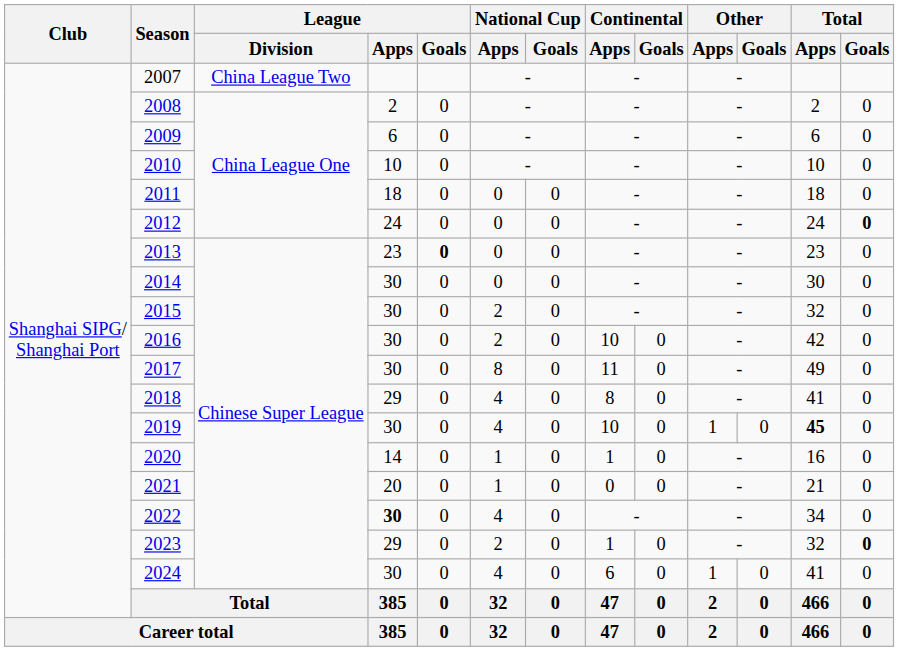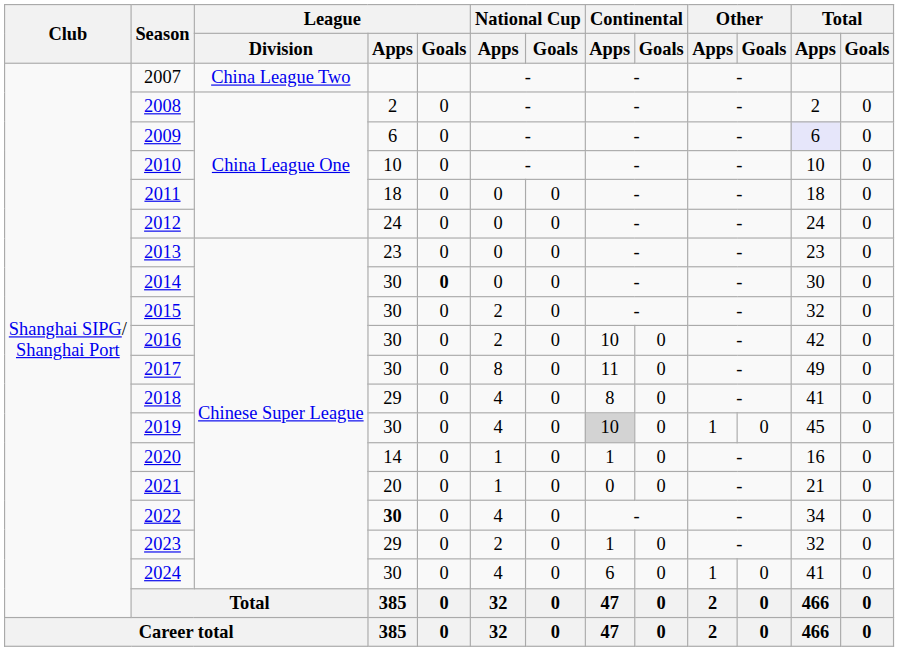(815, 135) no background -> (815, 135) lavender background
(867, 223) bold -> (867, 223) normal
(444, 252) bold -> (444, 252) normal
(444, 281) normal -> (444, 281) bold
(610, 427) no background -> (610, 427) lightgrey background
(815, 427) bold -> (815, 427) normal
(867, 544) bold -> (867, 544) normal
